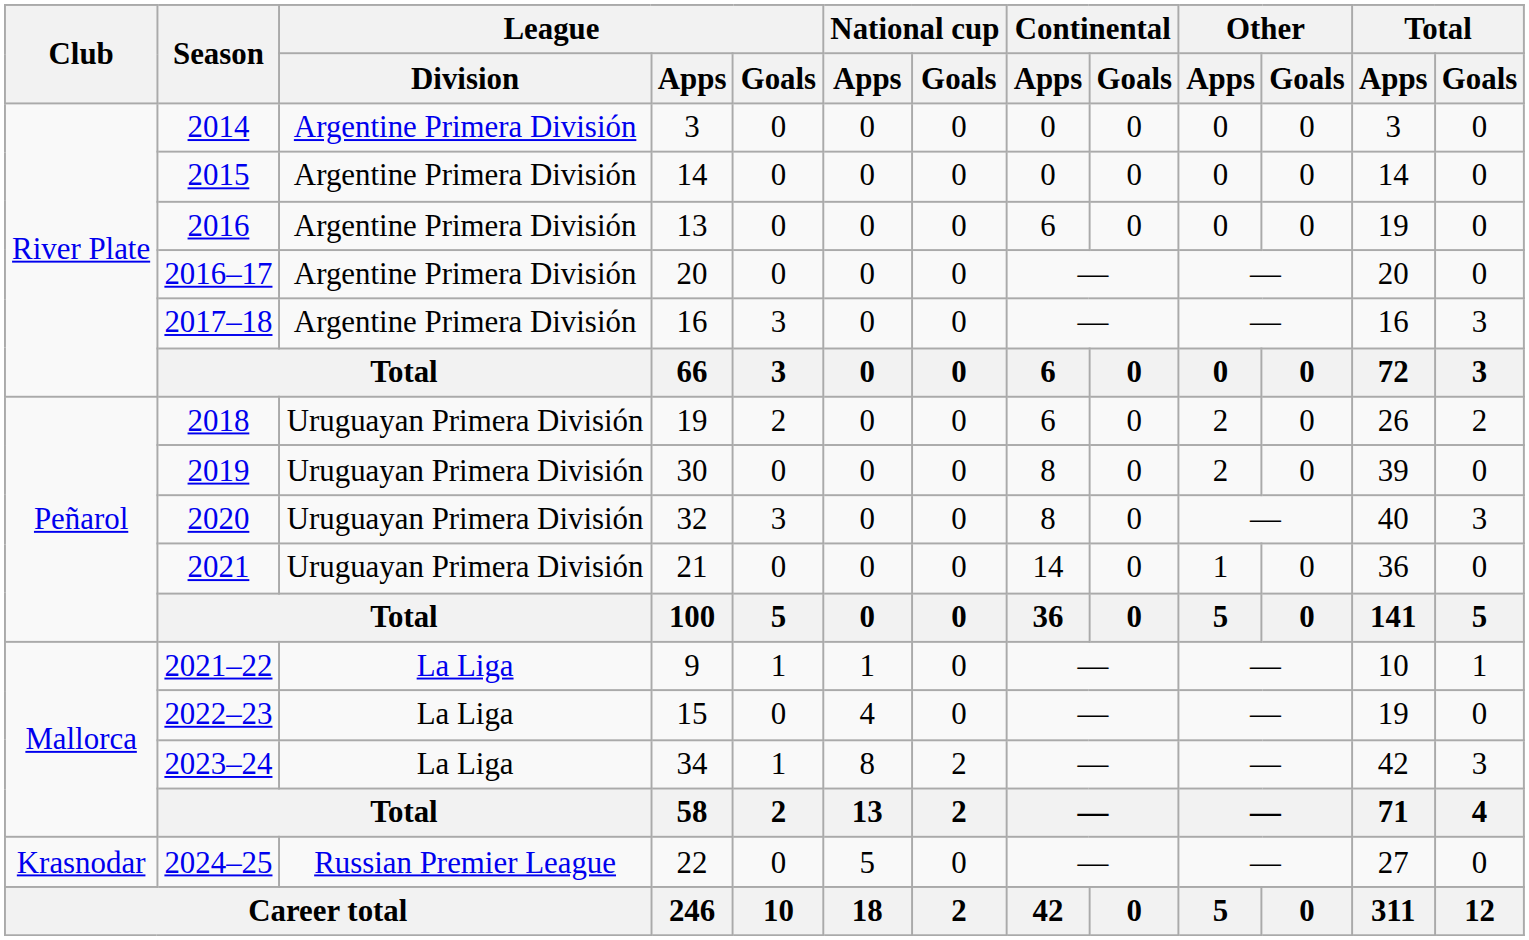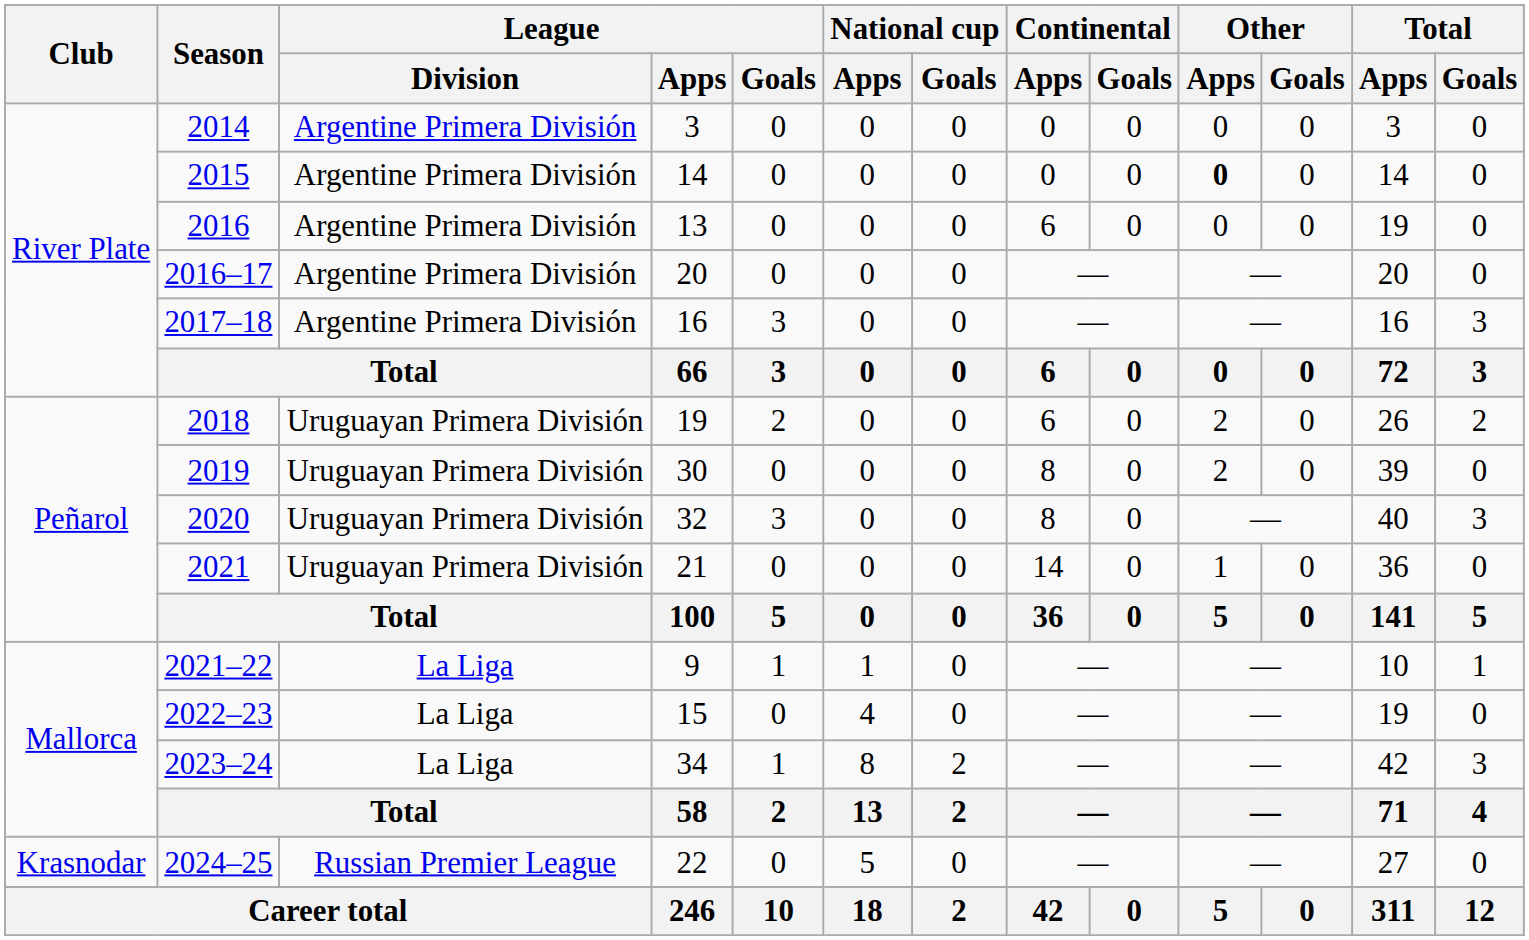(1221, 175) normal -> (1221, 175) bold
